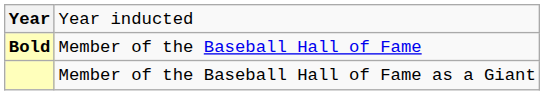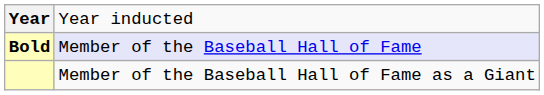(240, 47) no background -> (240, 47) lavender background
